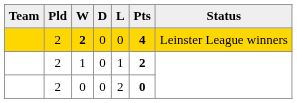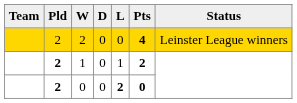(82, 39) bold -> (82, 39) normal
(58, 63) normal -> (58, 63) bold
(58, 86) normal -> (58, 86) bold
(120, 86) normal -> (120, 86) bold
